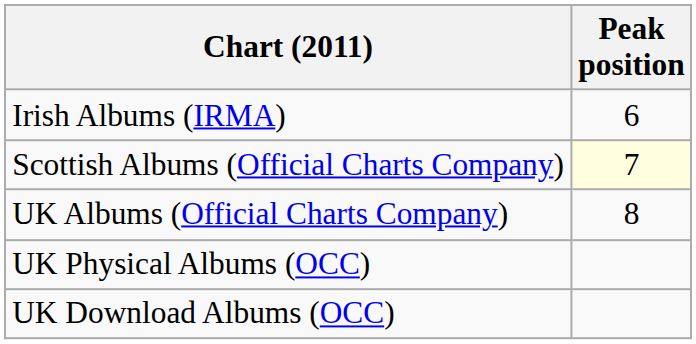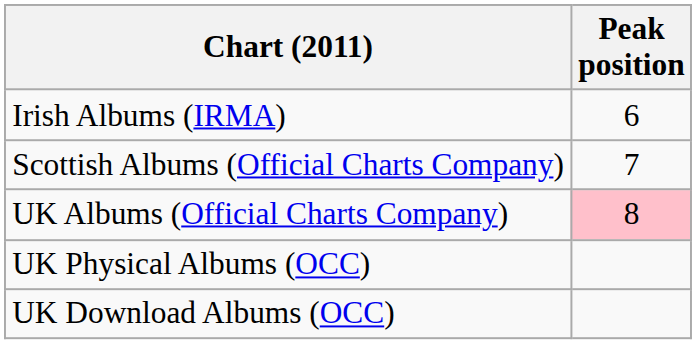(632, 164) lightyellow background -> (632, 164) no background
(632, 213) no background -> (632, 213) pink background
